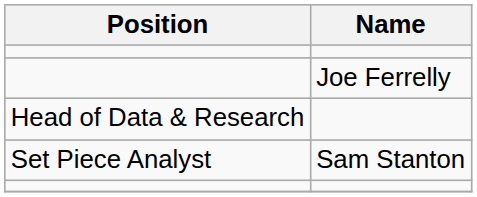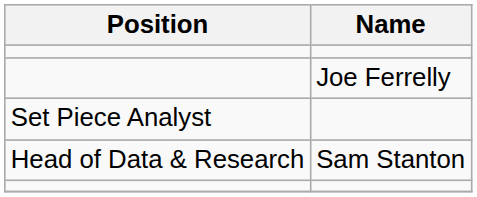(158, 118) Head of Data & Research -> (111, 118) Set Piece Analyst
(111, 159) Set Piece Analyst -> (158, 159) Head of Data & Research
